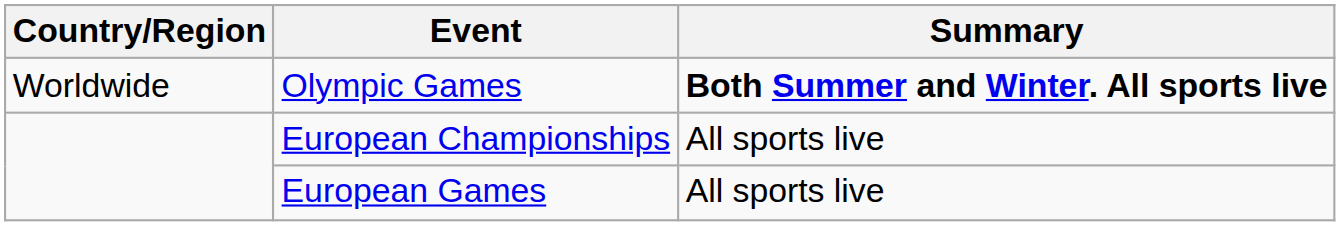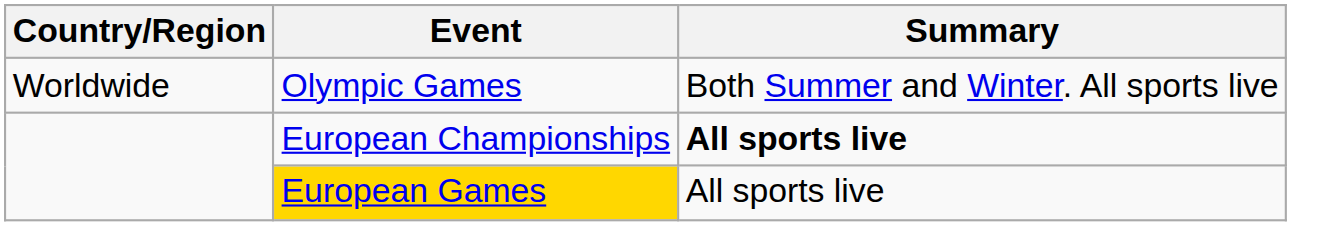(1007, 84) bold -> (982, 84) normal
(785, 138) normal -> (796, 138) bold
(414, 191) no background -> (414, 191) gold background
